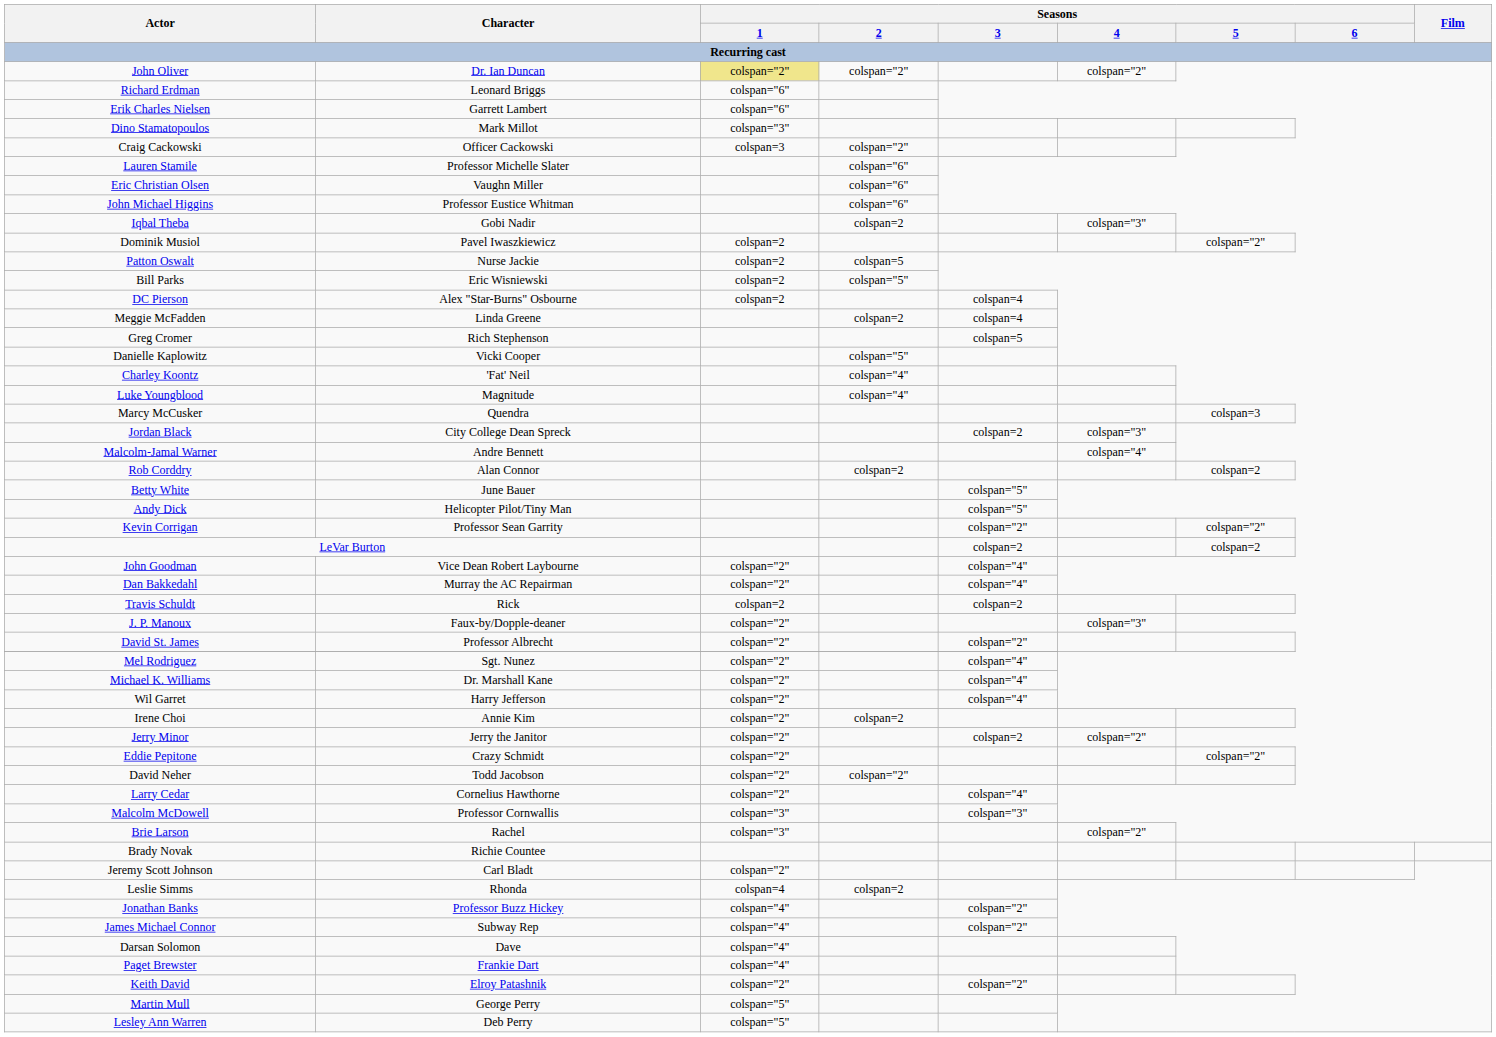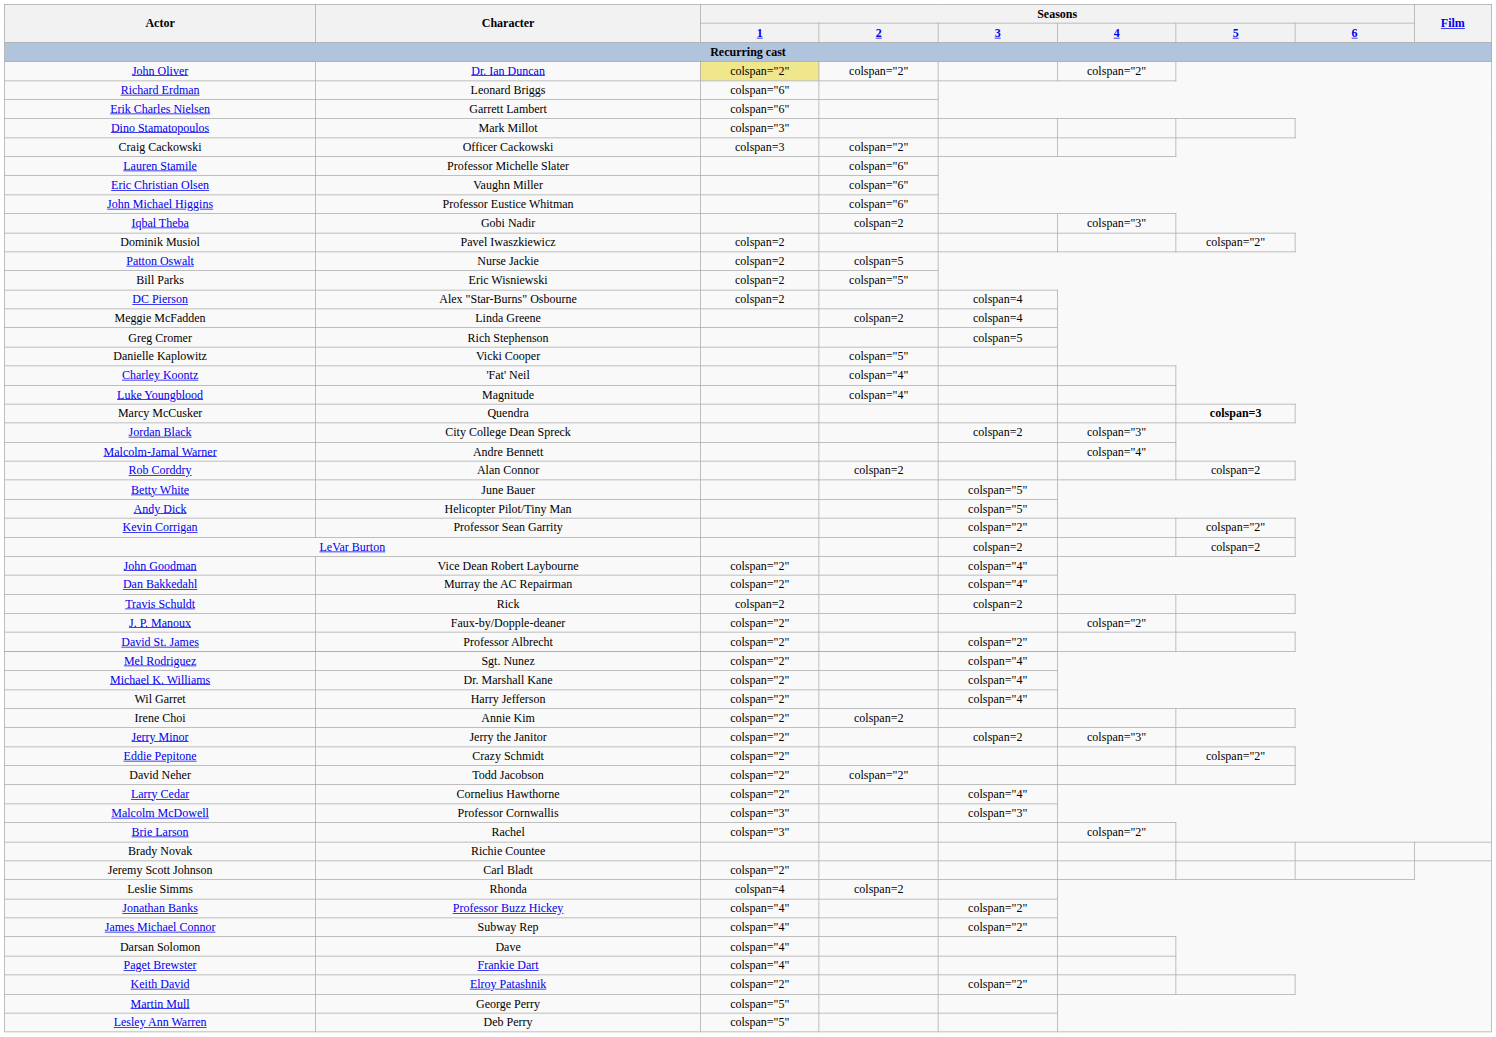(1236, 413) normal -> (1236, 413) bold
(1117, 623) colspan="3" -> (1117, 623) colspan="2"
(1117, 737) colspan="2" -> (1117, 737) colspan="3"
